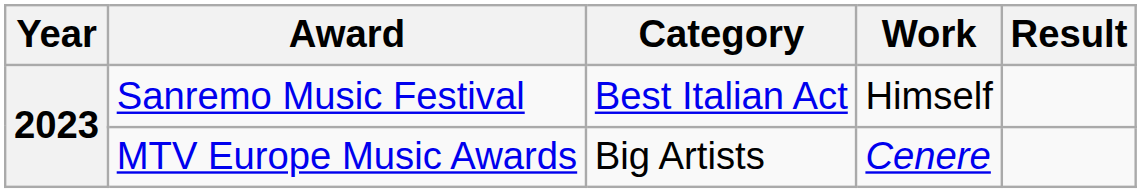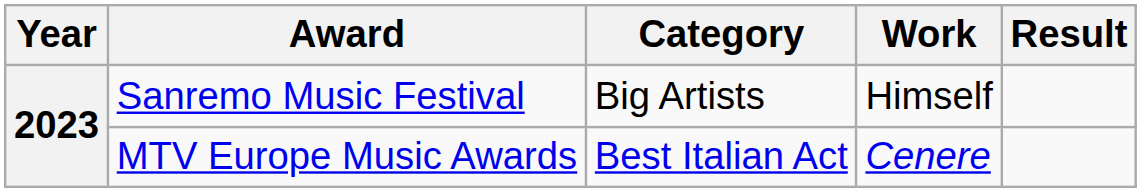(721, 95) Best Italian Act -> (680, 95) Big Artists
(680, 156) Big Artists -> (721, 156) Best Italian Act
